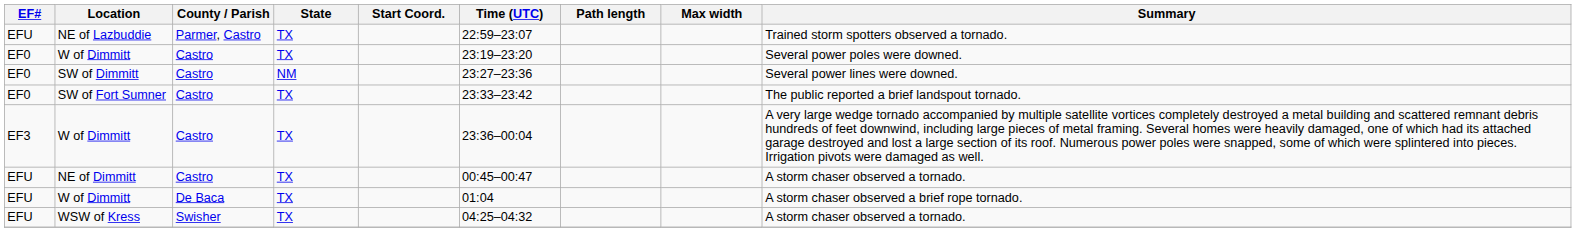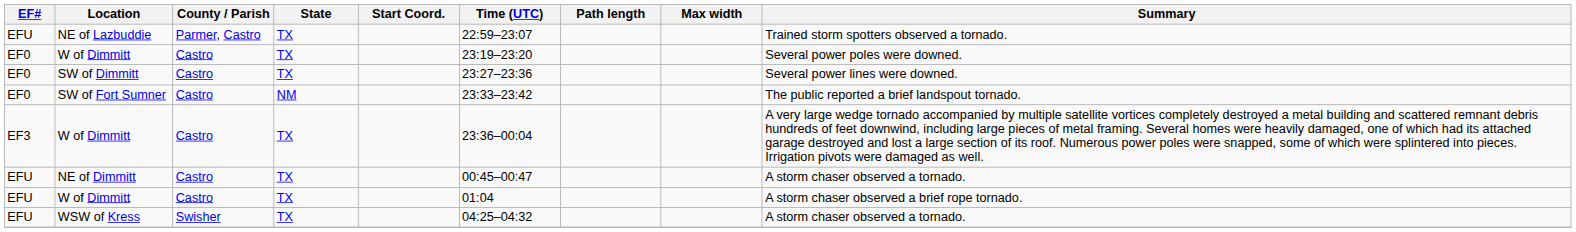(287, 74) NM -> (285, 74) TX
(285, 94) TX -> (287, 94) NM
(200, 197) De Baca -> (194, 197) Castro
